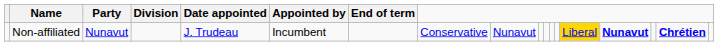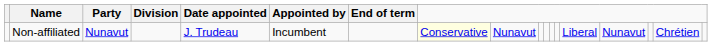(454, 31) no background -> (454, 31) lightyellow background
(580, 31) gold background -> (580, 31) no background
(625, 31) bold -> (624, 31) normal
(682, 31) bold -> (678, 31) normal
